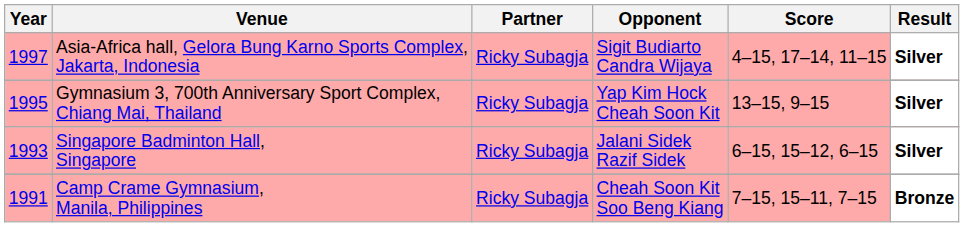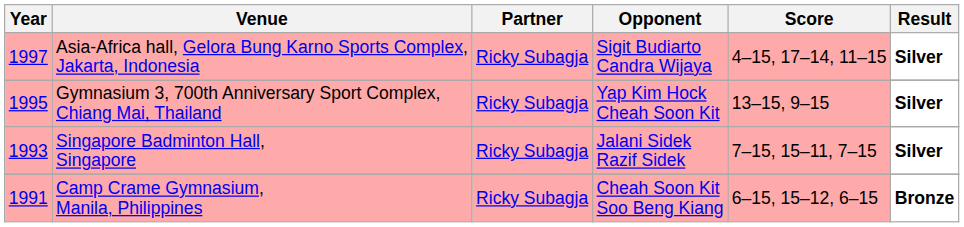(805, 151) 6–15, 15–12, 6–15 -> (804, 151) 7–15, 15–11, 7–15
(804, 198) 7–15, 15–11, 7–15 -> (805, 198) 6–15, 15–12, 6–15
